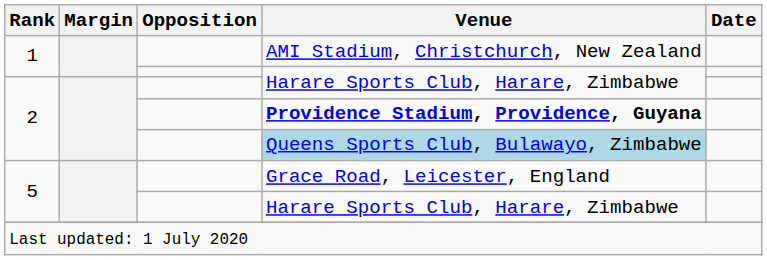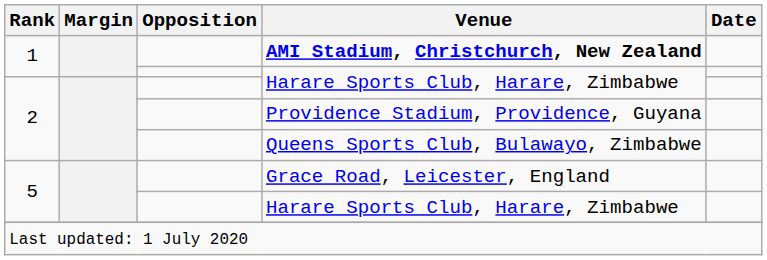(484, 51) normal -> (484, 51) bold
(484, 114) bold -> (484, 114) normal
(484, 145) lightblue background -> (484, 145) no background
